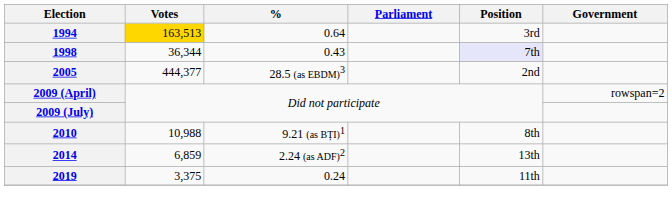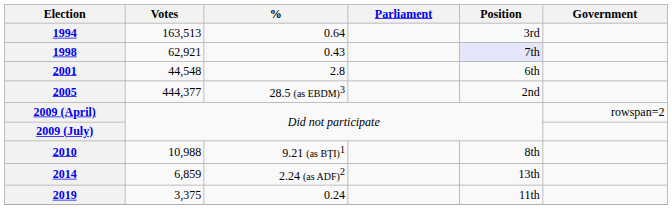(182, 33) gold background -> (182, 33) no background
(185, 52) 36,344 -> (185, 52) 62,921
+ row: (65, 71)
